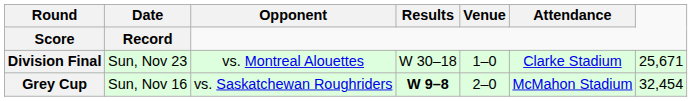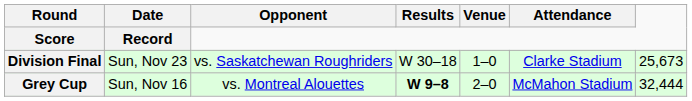(293, 61) vs. Montreal Alouettes -> (293, 61) vs. Saskatchewan Roughriders
(661, 61) 25,671 -> (661, 61) 25,673
(293, 84) vs. Saskatchewan Roughriders -> (293, 84) vs. Montreal Alouettes
(661, 84) 32,454 -> (661, 84) 32,444
